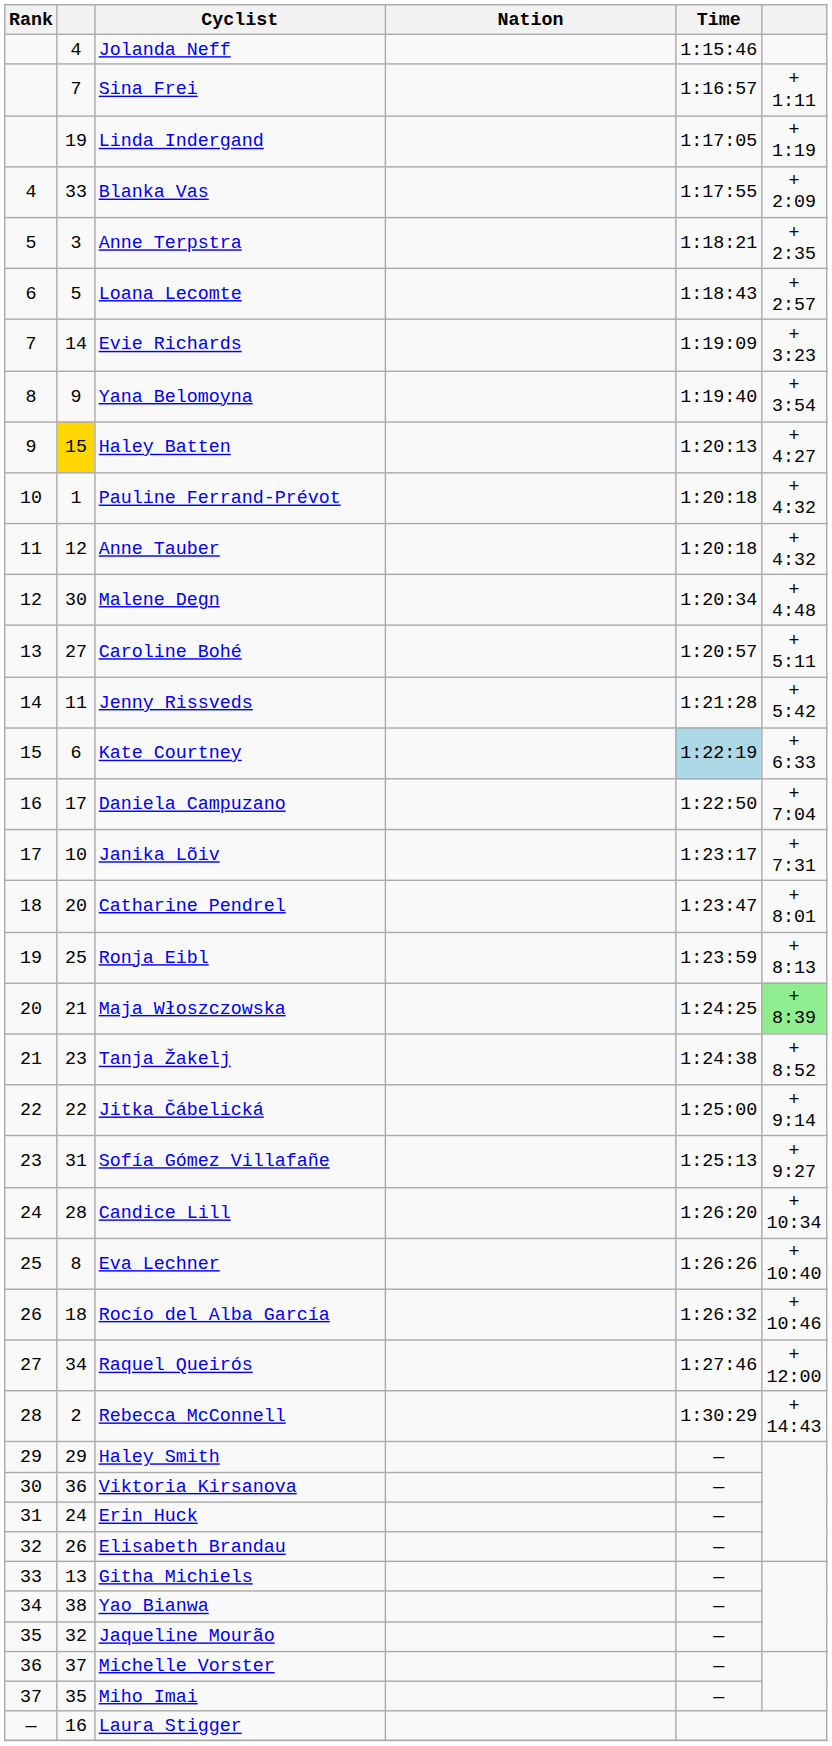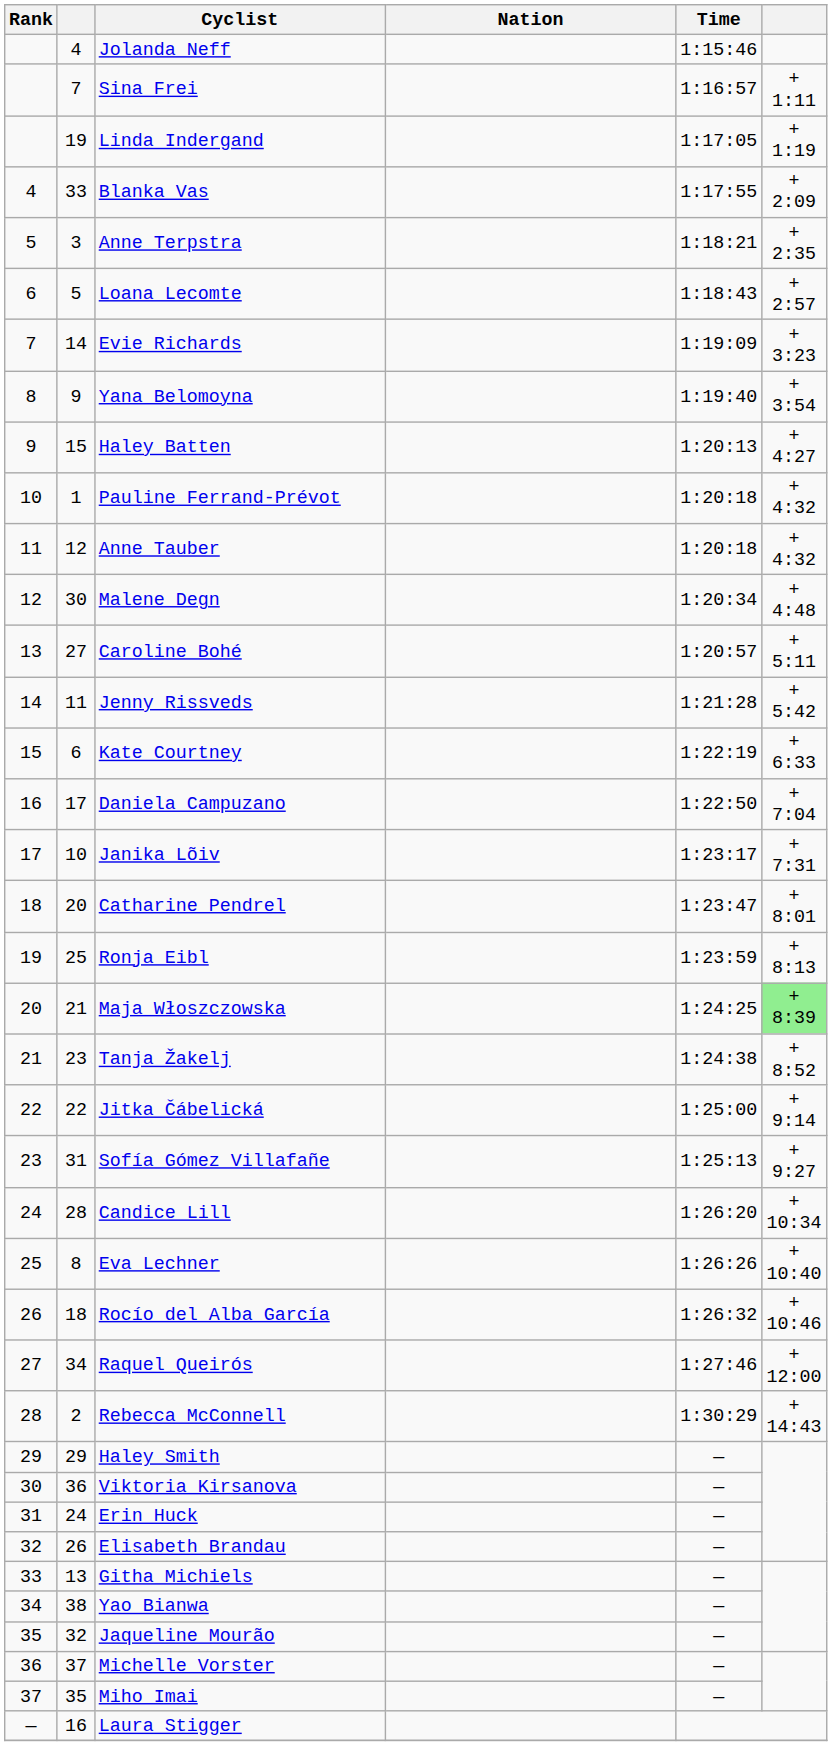(76, 447) gold background -> (76, 447) no background
(719, 753) lightblue background -> (719, 753) no background
